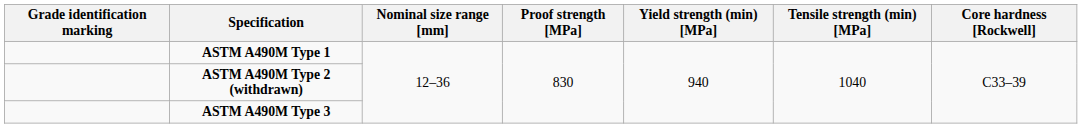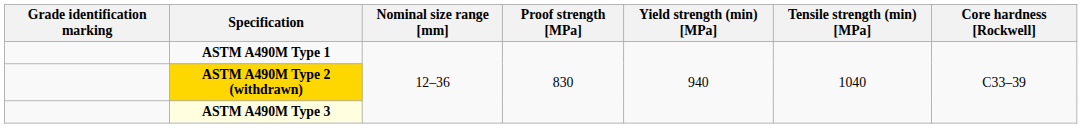(266, 82) no background -> (266, 82) gold background
(266, 111) no background -> (266, 111) lightyellow background
